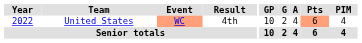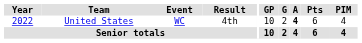(180, 21) lightsalmon background -> (180, 21) no background
(295, 21) normal -> (295, 21) bold
(315, 21) lightsalmon background -> (315, 21) no background
